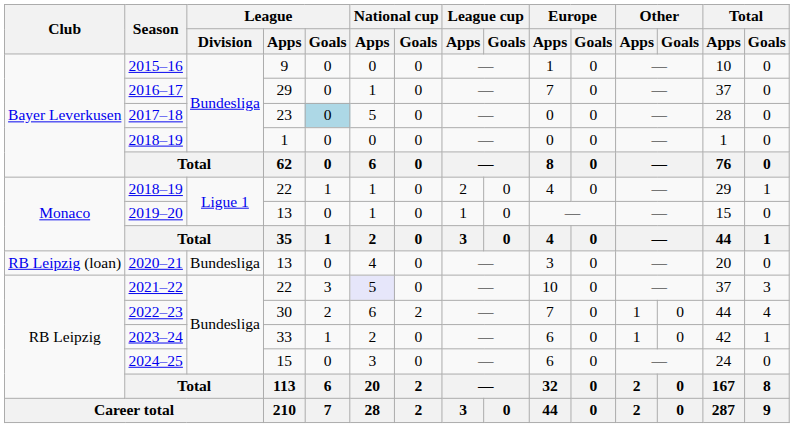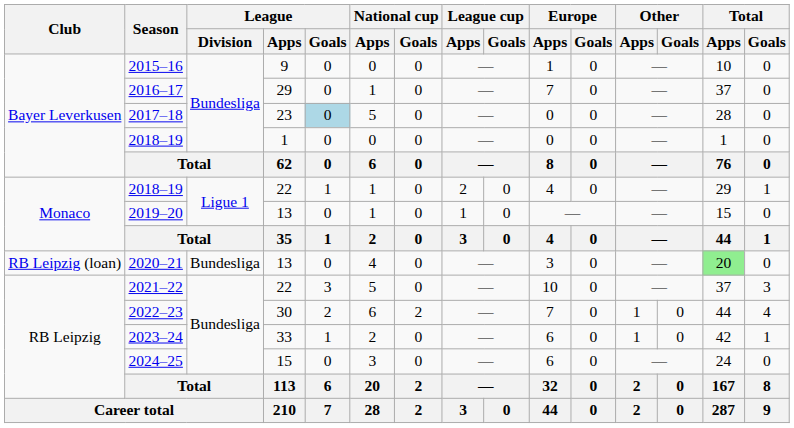(723, 262) no background -> (723, 262) lightgreen background
(372, 287) lavender background -> (372, 287) no background
